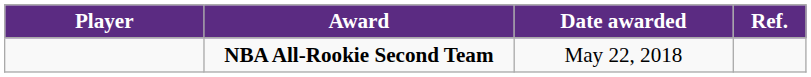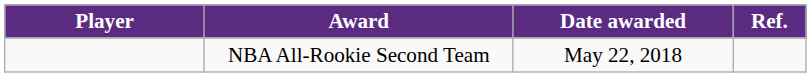(359, 54) bold -> (359, 54) normal
